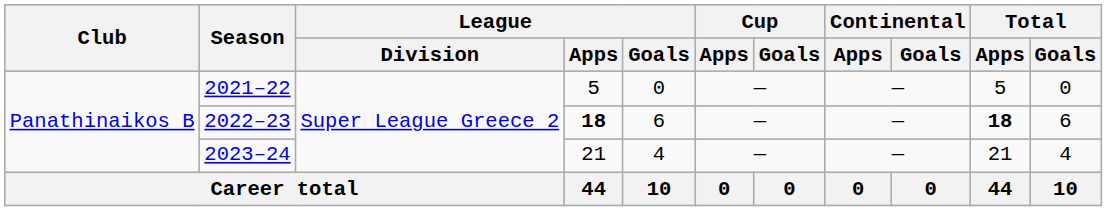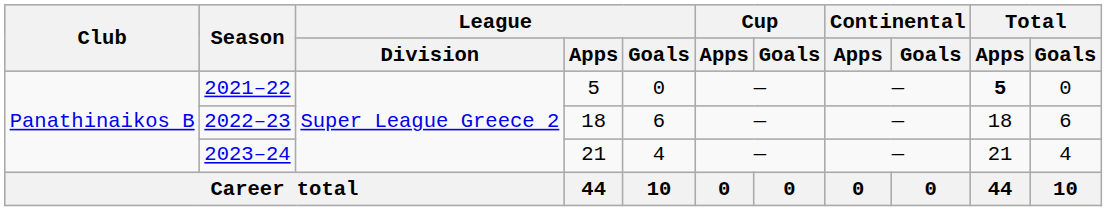(1000, 88) normal -> (1000, 88) bold
(594, 122) bold -> (594, 122) normal
(1000, 122) bold -> (1000, 122) normal
